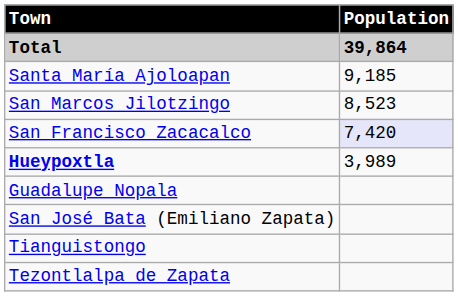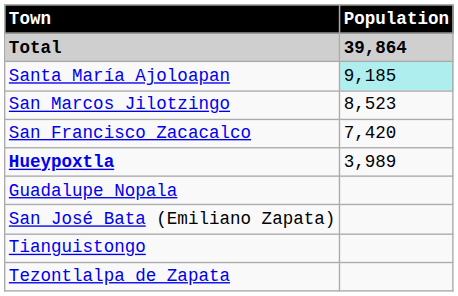(370, 76) no background -> (370, 76) paleturquoise background
(370, 133) lavender background -> (370, 133) no background
